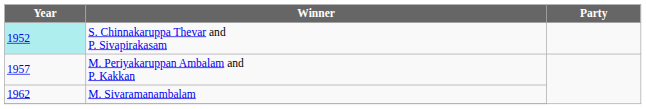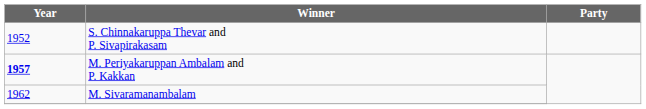(19, 38) paleturquoise background -> (19, 38) no background
(19, 69) normal -> (19, 69) bold
